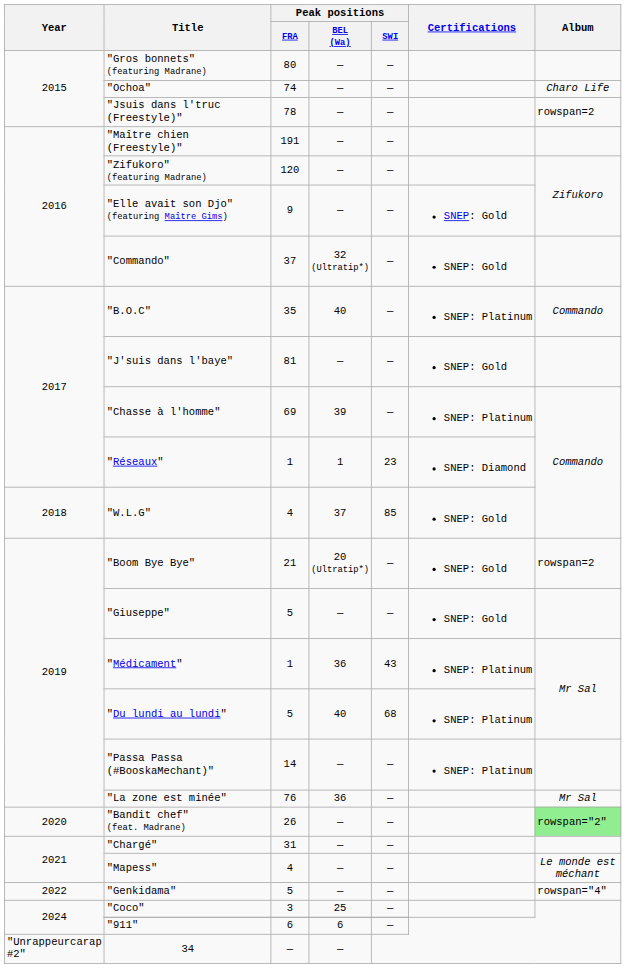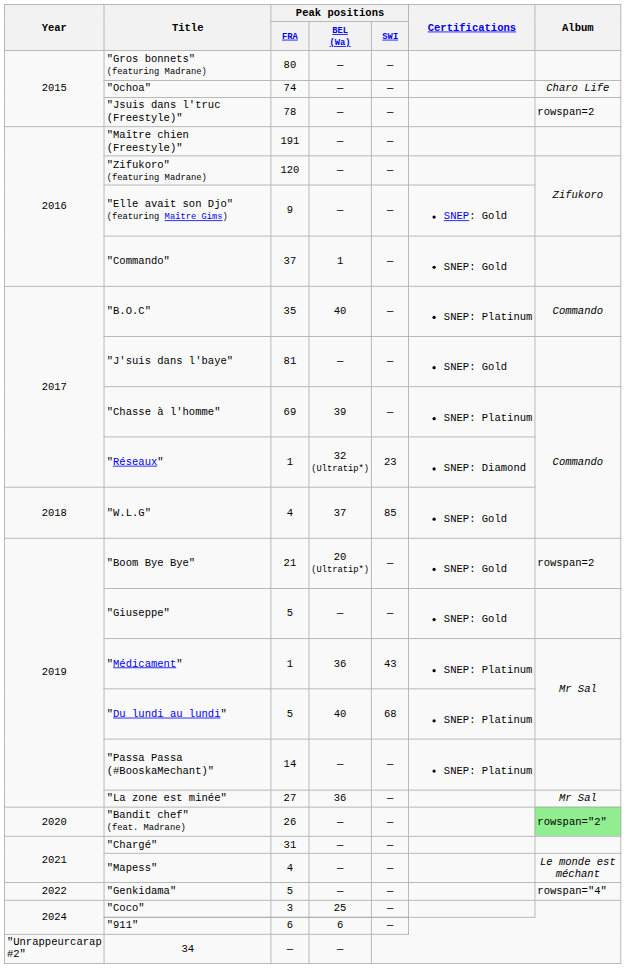(340, 260) 32 (Ultratip*) -> (340, 261) 1
(340, 462) 1 -> (340, 462) 32 (Ultratip*)
(290, 798) 76 -> (290, 798) 27
